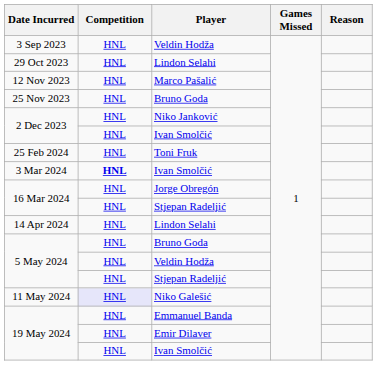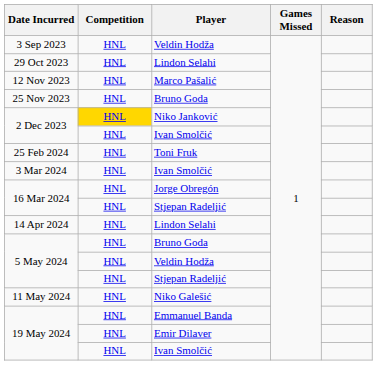(115, 117) no background -> (115, 117) gold background
(115, 171) bold -> (115, 171) normal
(115, 297) lavender background -> (115, 297) no background
